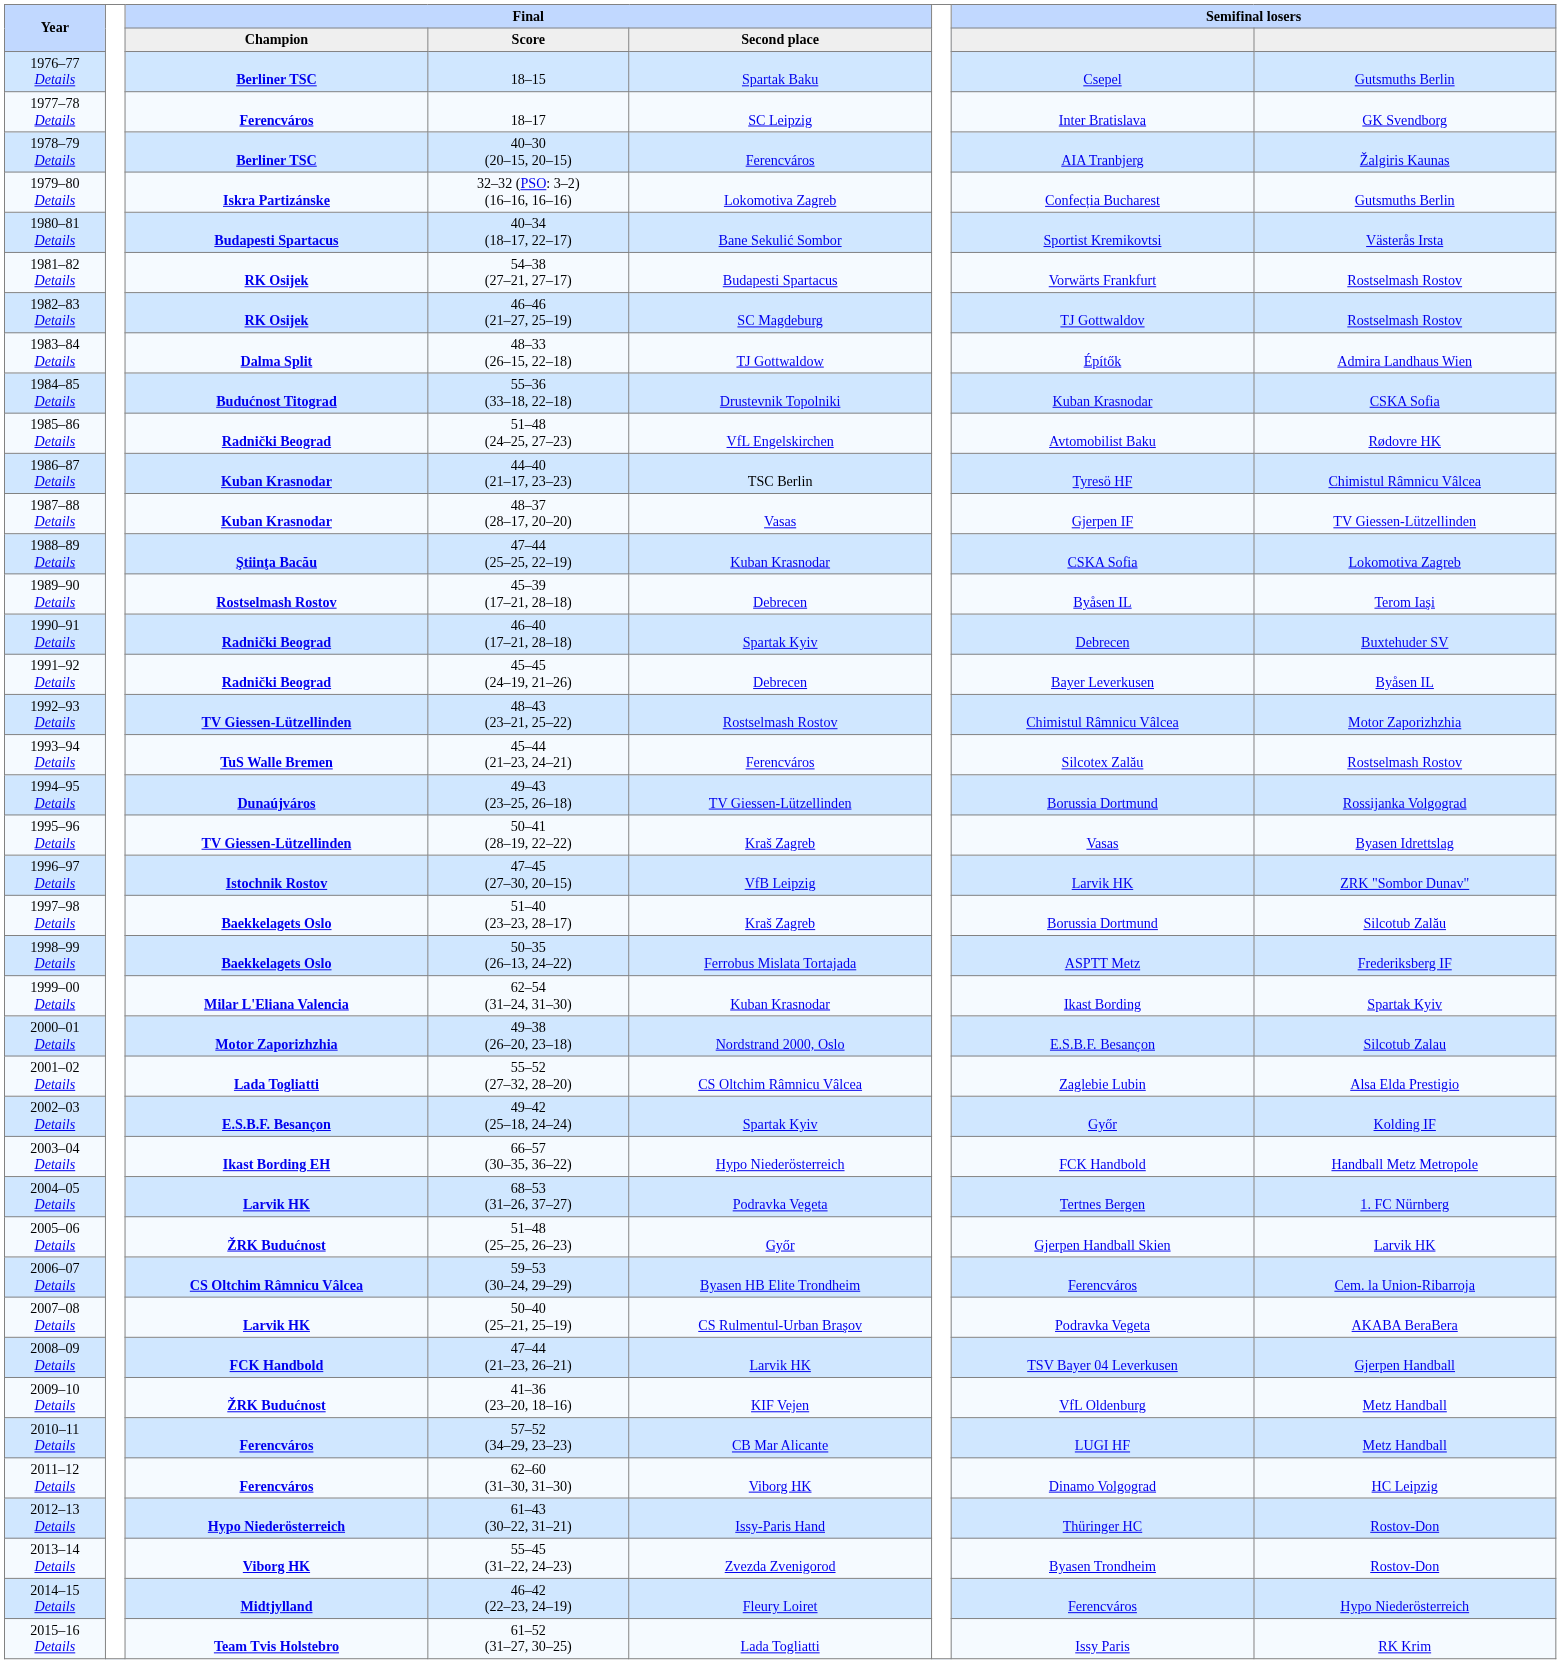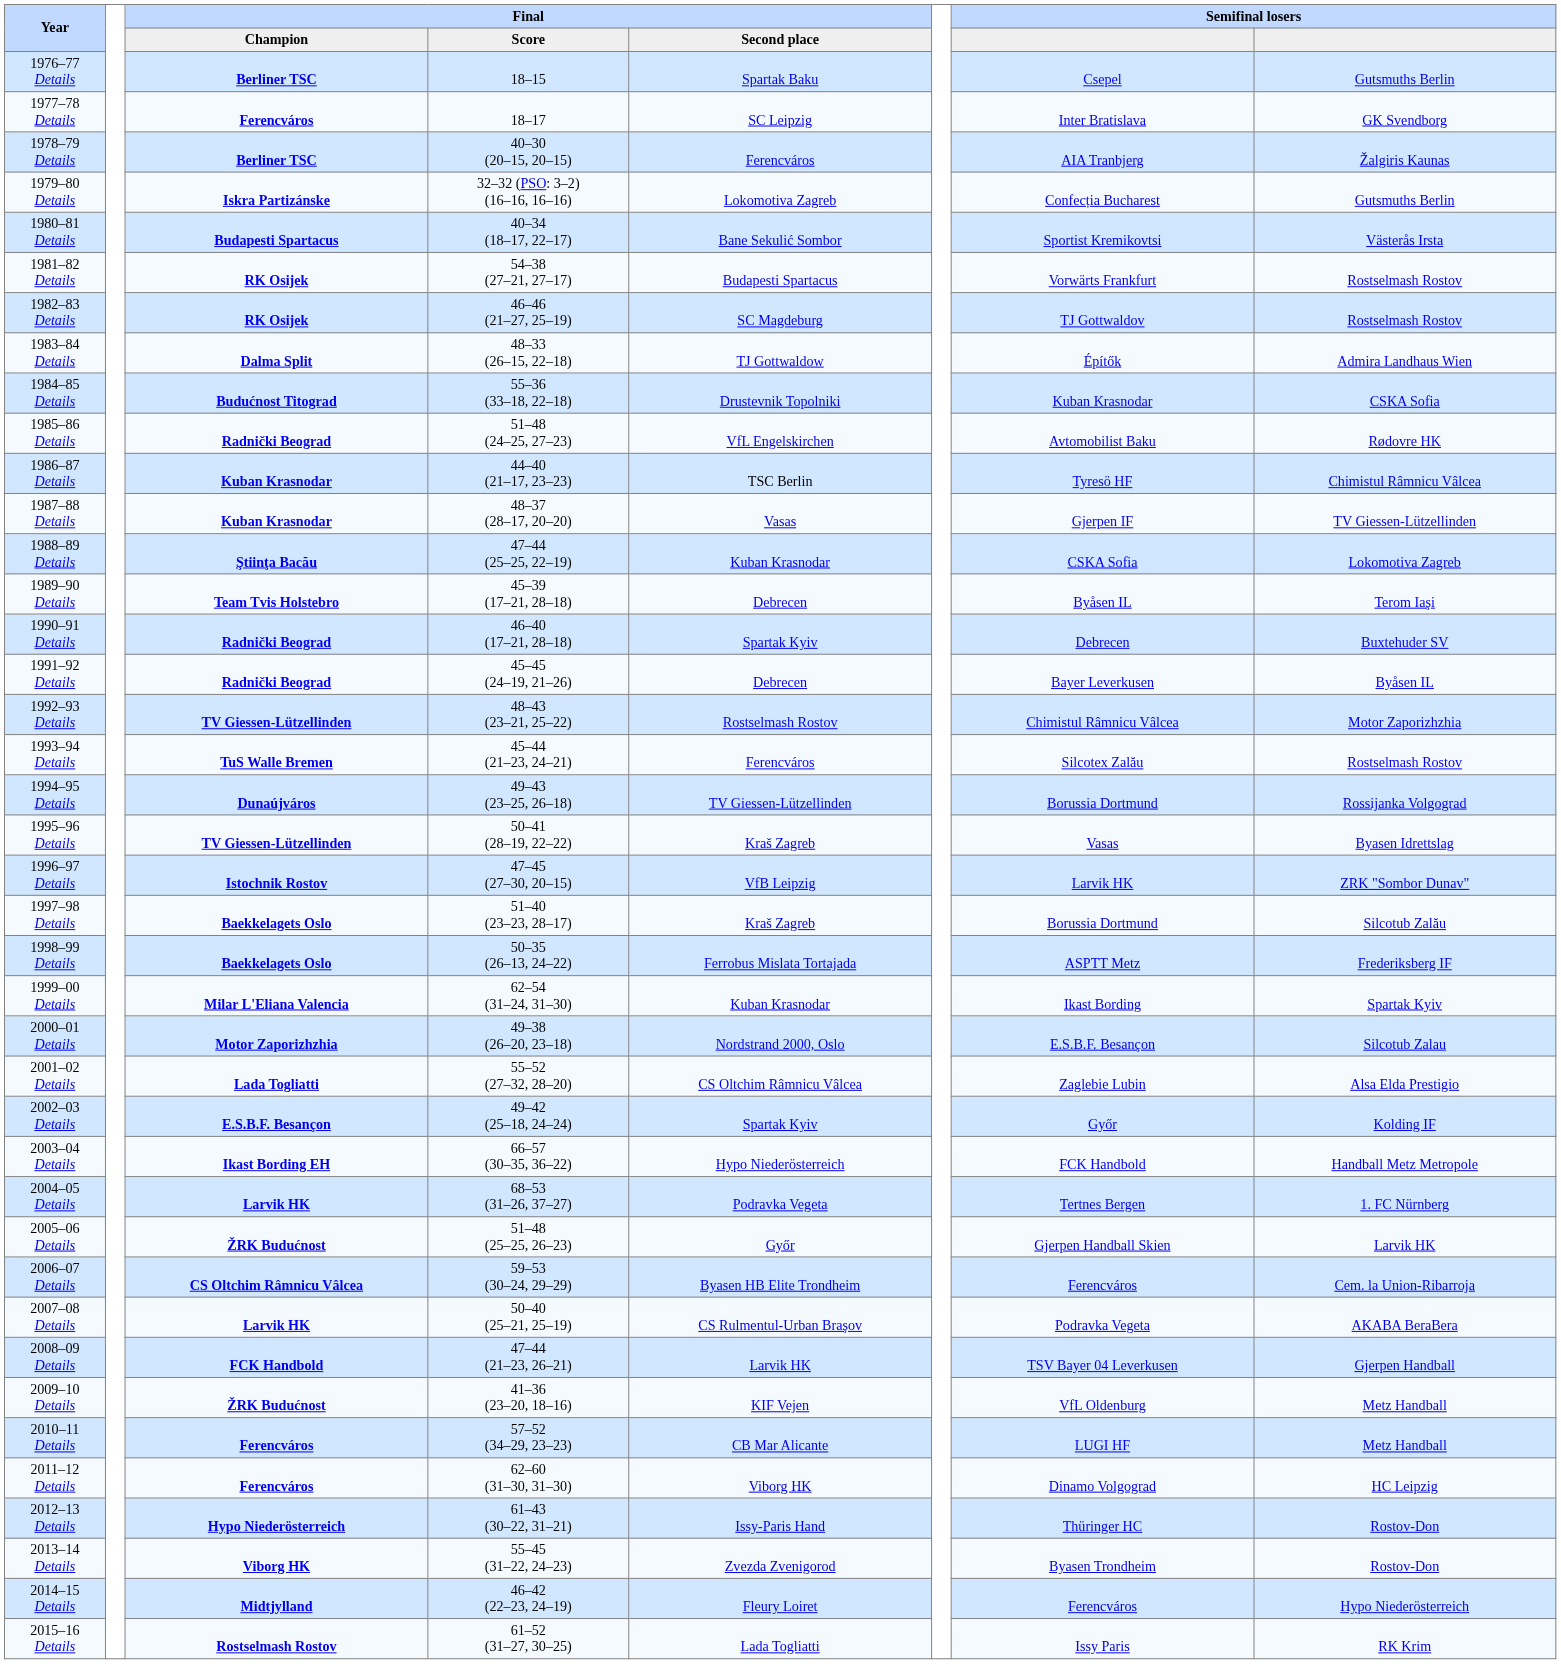(276, 602) Rostselmash Rostov -> (276, 602) Team Tvis Holstebro
(276, 1646) Team Tvis Holstebro -> (276, 1646) Rostselmash Rostov
